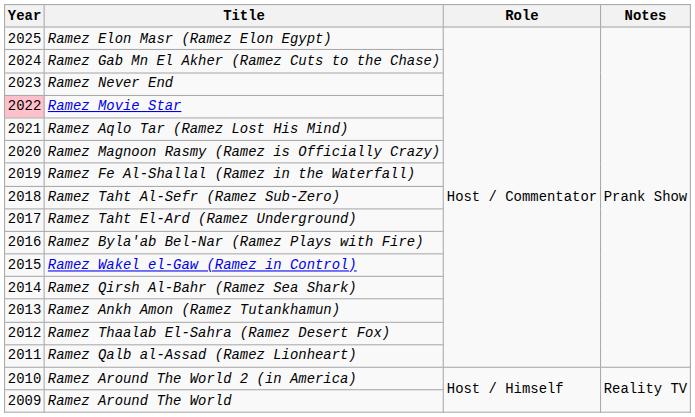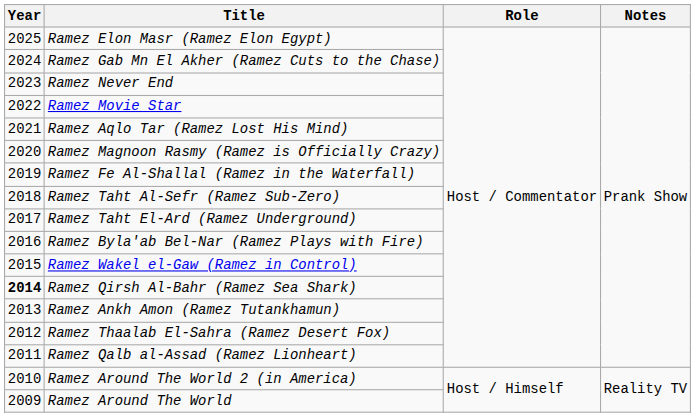(25, 107) pink background -> (25, 107) no background
(25, 288) normal -> (25, 288) bold
